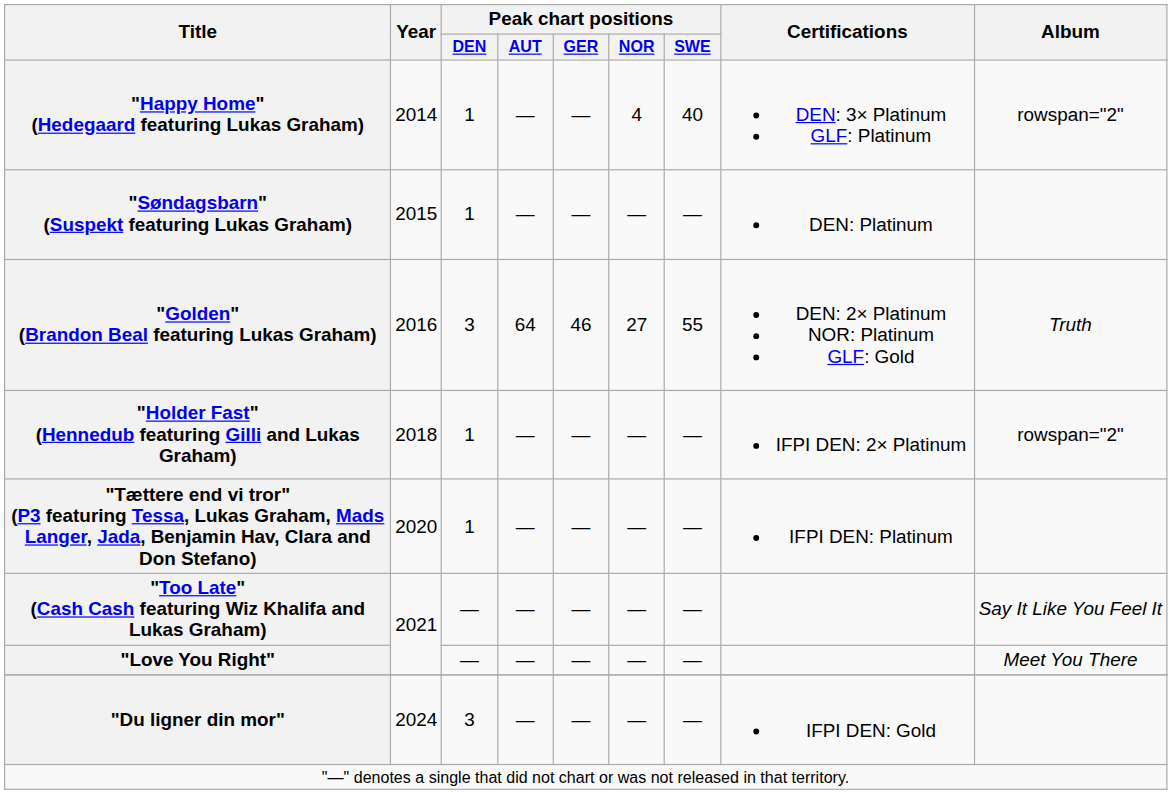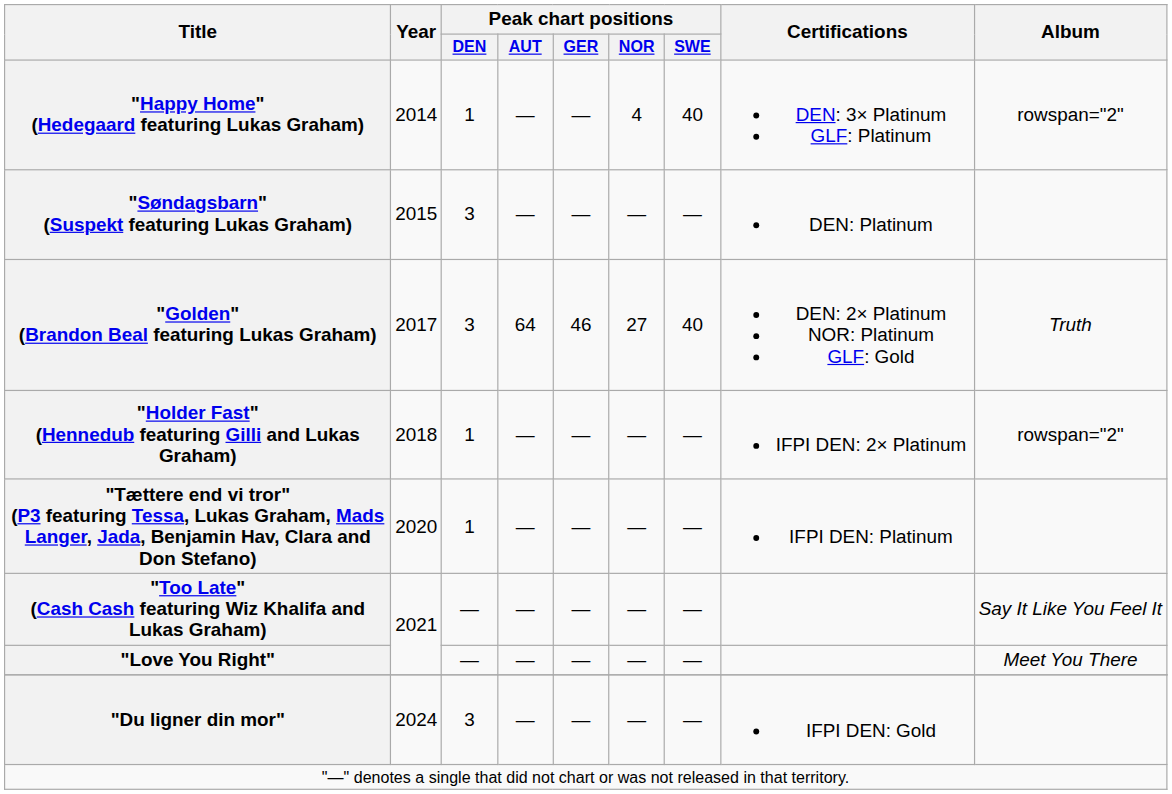(469, 214) 1 -> (469, 214) 3
(416, 324) 2016 -> (416, 324) 2017
(692, 324) 55 -> (692, 324) 40
